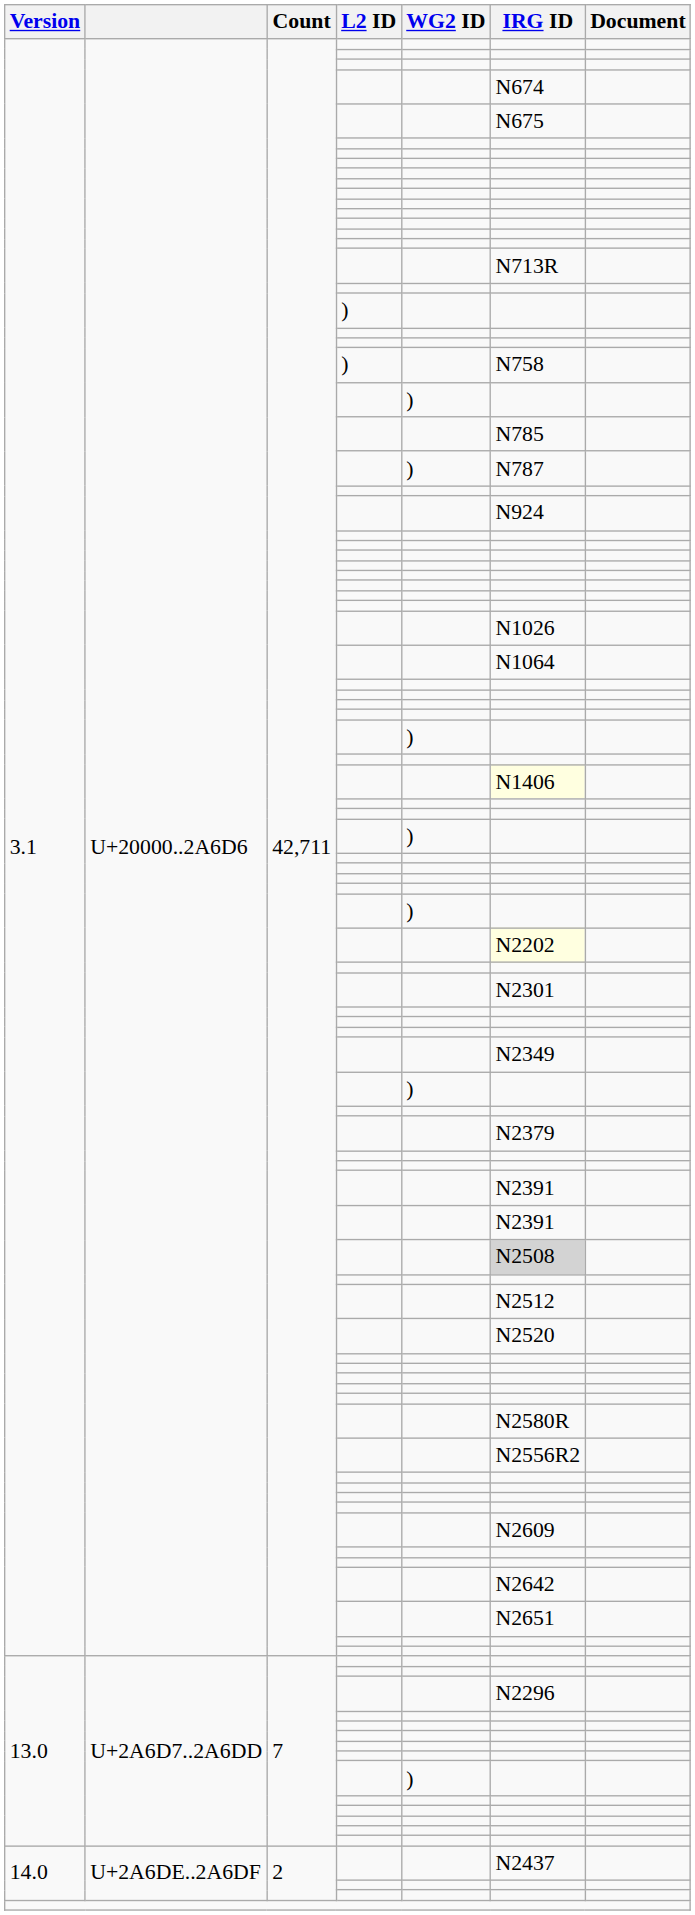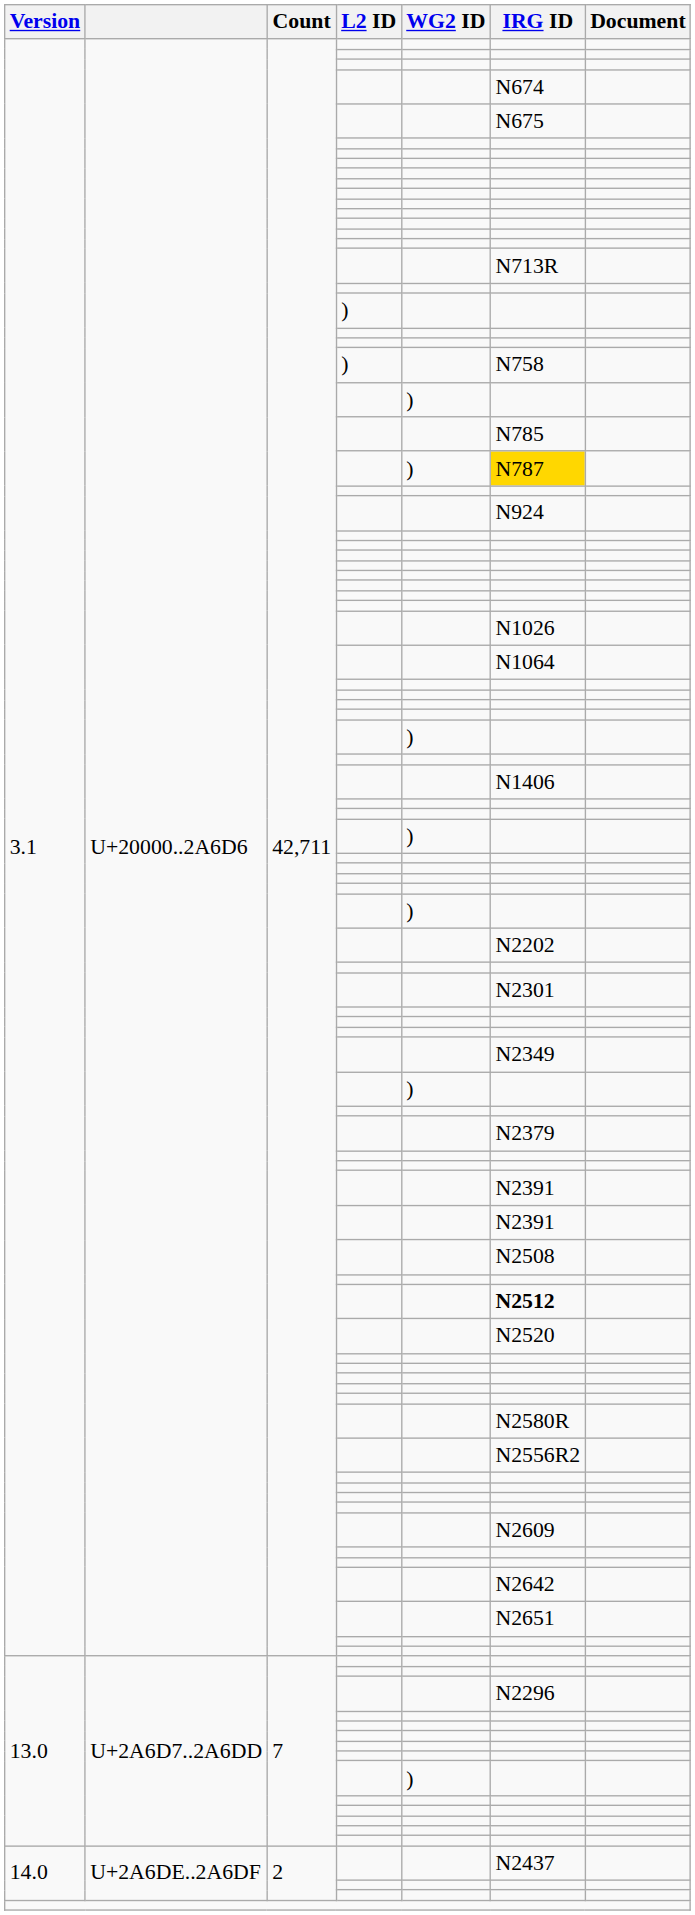(520, 468) no background -> (520, 468) gold background
(525, 781) lightyellow background -> (525, 781) no background
(525, 945) lightyellow background -> (525, 945) no background
(525, 1256) lightgrey background -> (525, 1256) no background
(525, 1301) normal -> (525, 1301) bold
